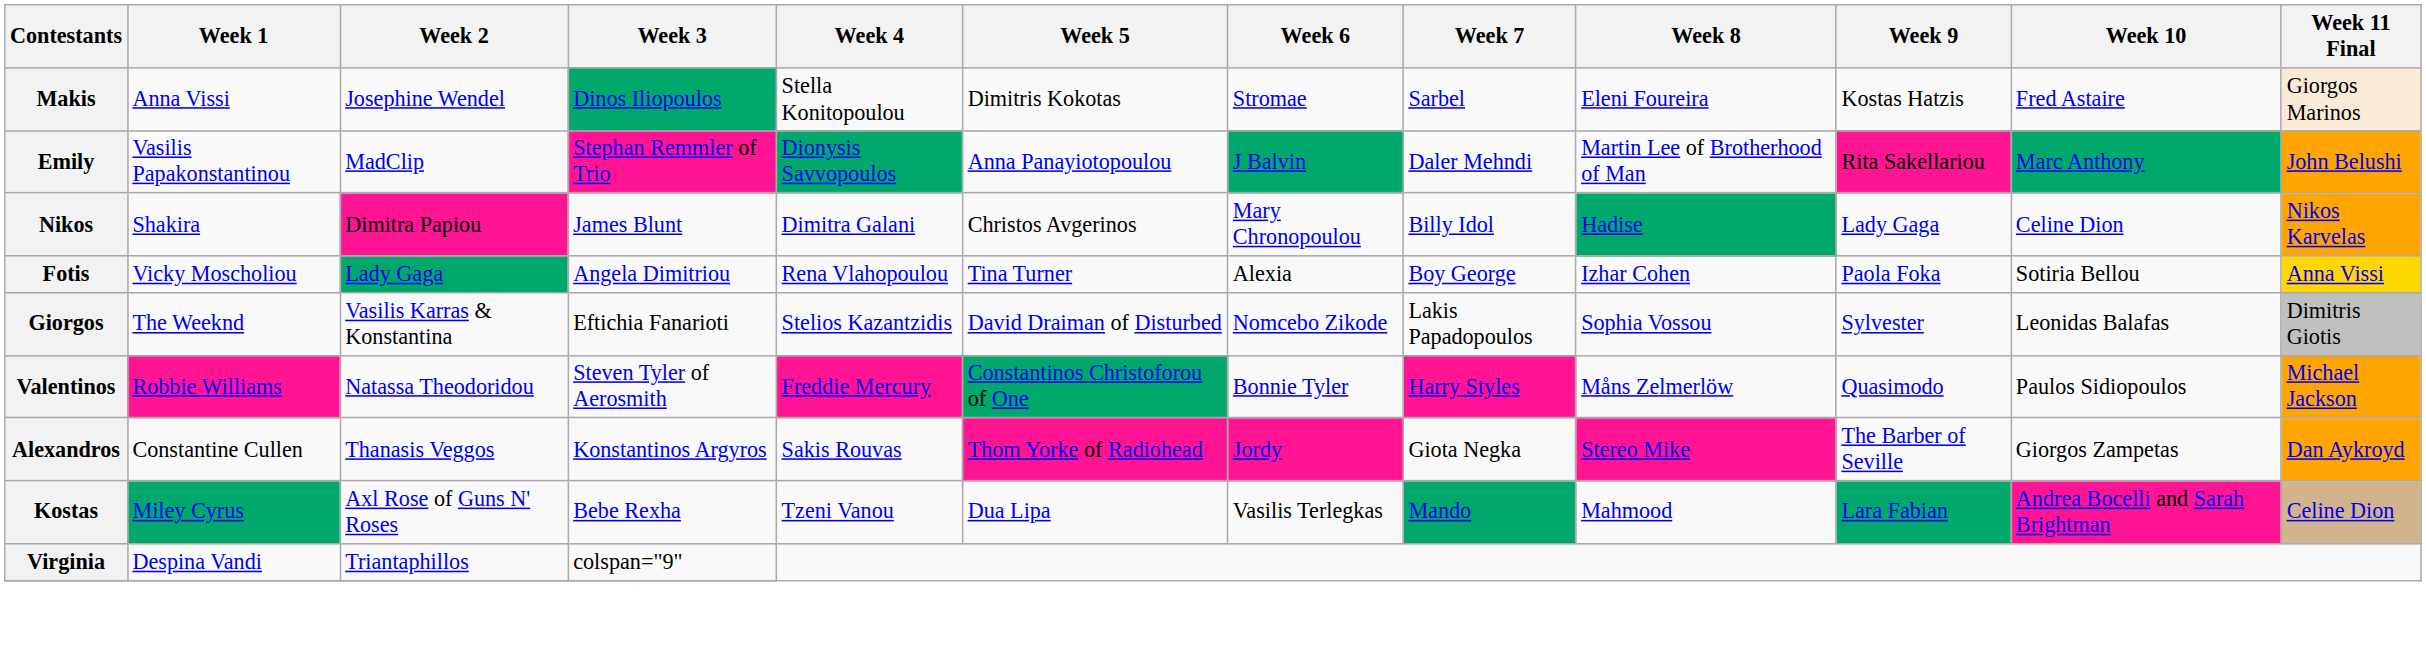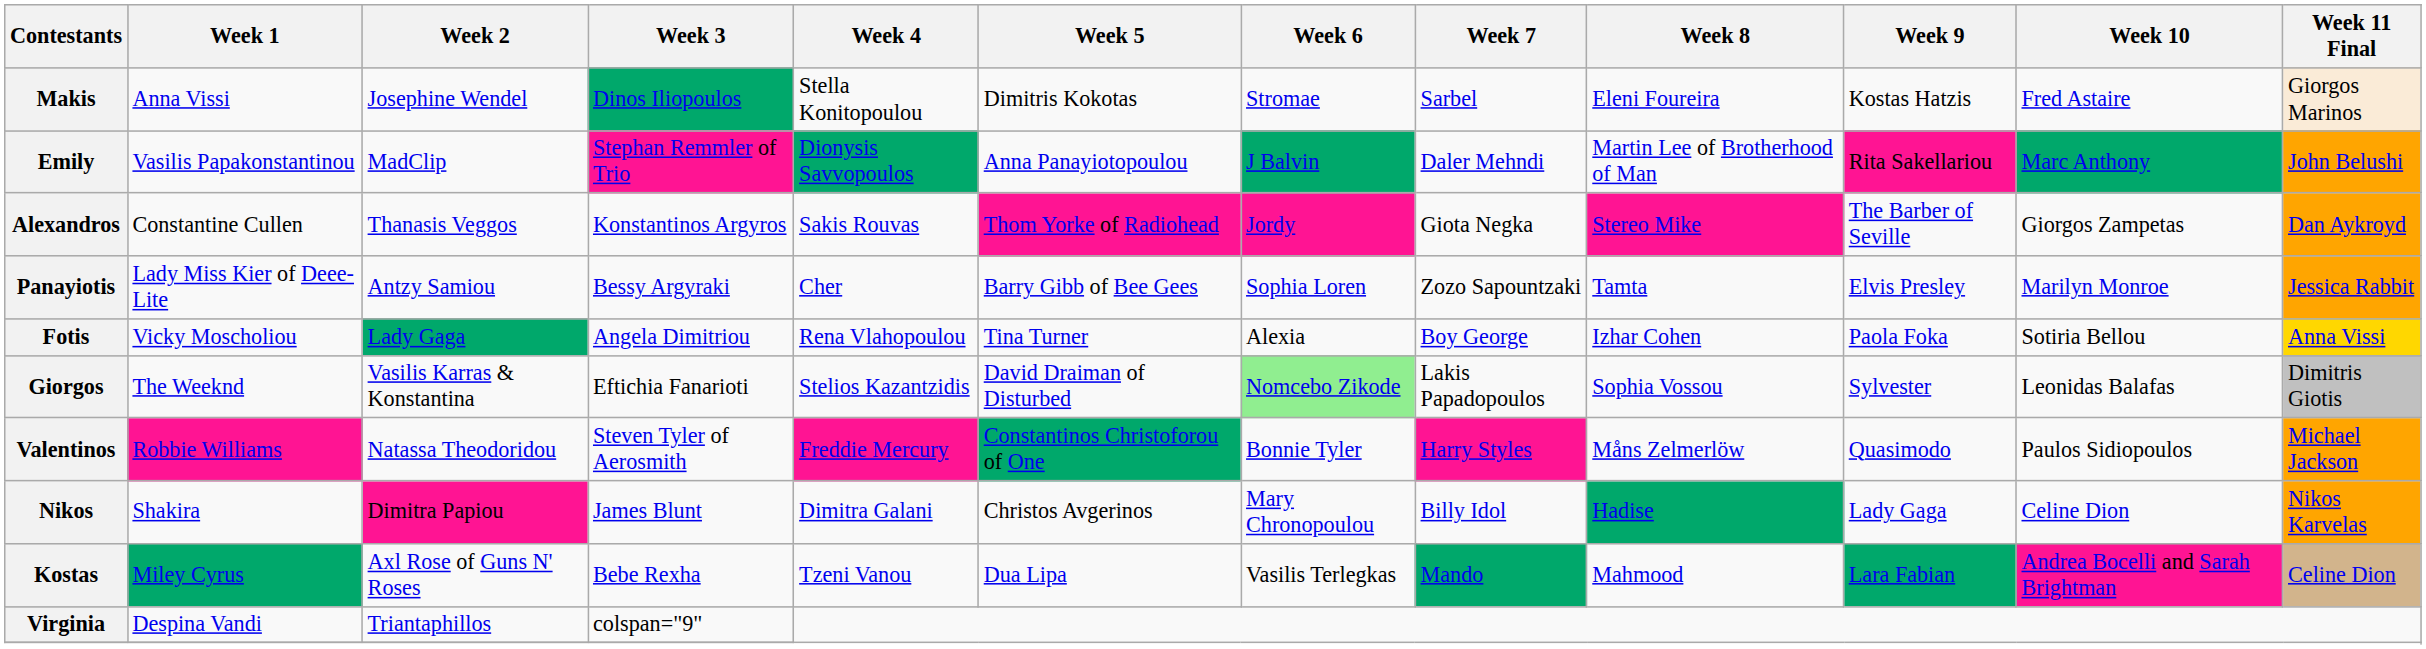rows swapped: (66, 449) <-> (66, 224)
+ row: (66, 287)
(1310, 323) no background -> (1323, 386) lightgreen background
